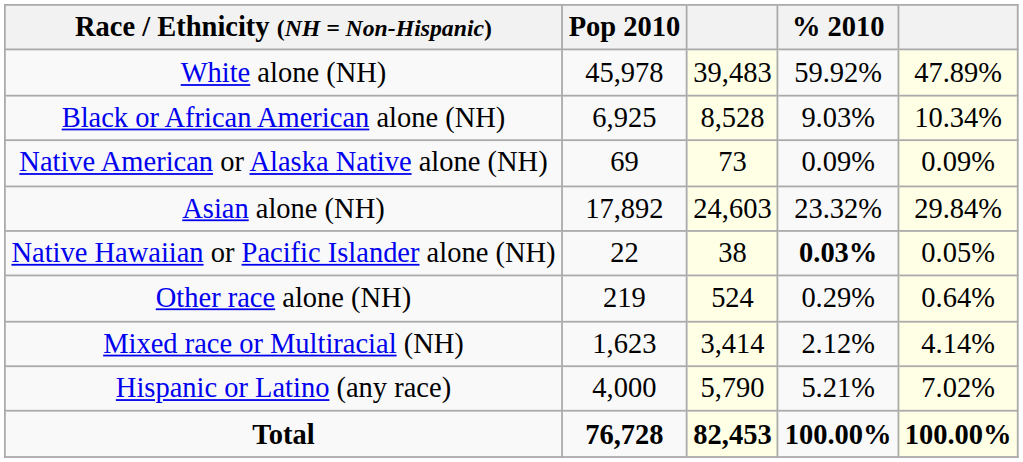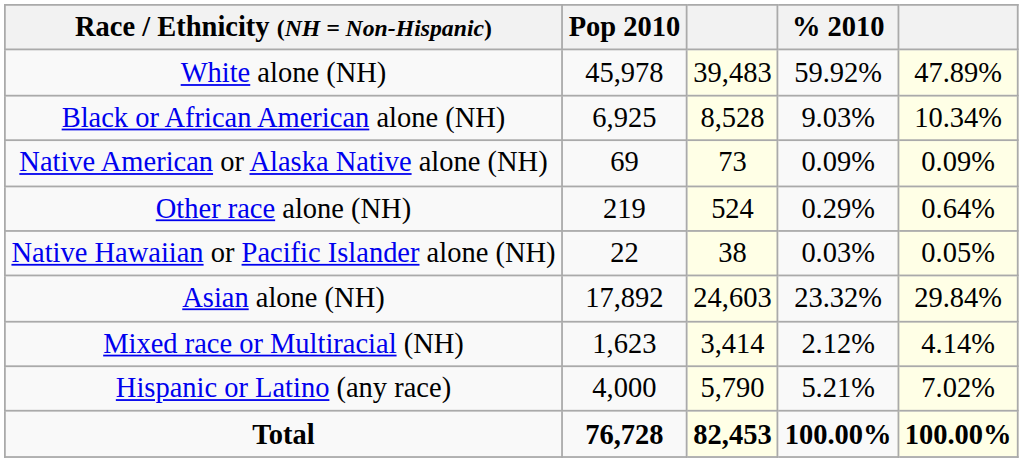rows swapped: (283, 207) <-> (283, 298)
(838, 252) bold -> (838, 252) normal
